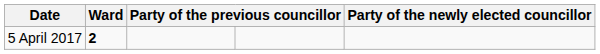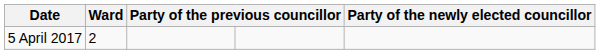(92, 37) bold -> (92, 37) normal
